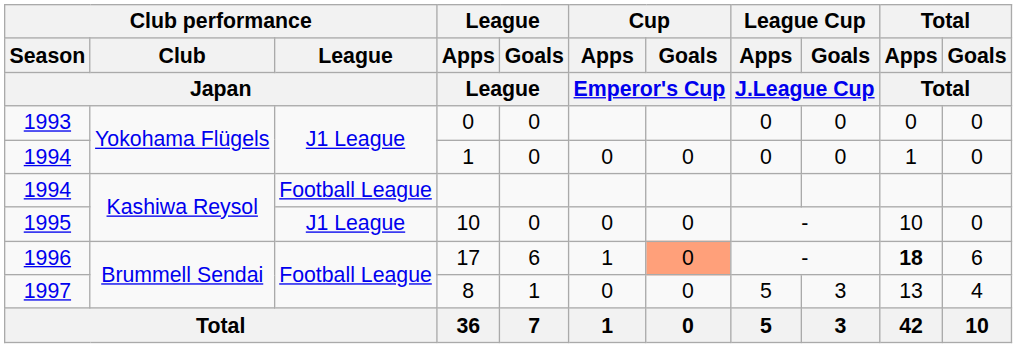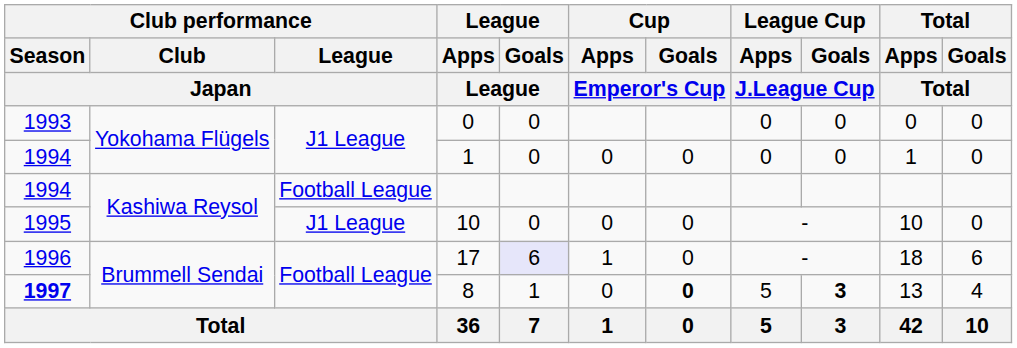(534, 257) no background -> (534, 257) lavender background
(688, 257) lightsalmon background -> (688, 257) no background
(911, 257) bold -> (911, 257) normal
(47, 291) normal -> (47, 291) bold
(688, 291) normal -> (688, 291) bold
(840, 291) normal -> (840, 291) bold
